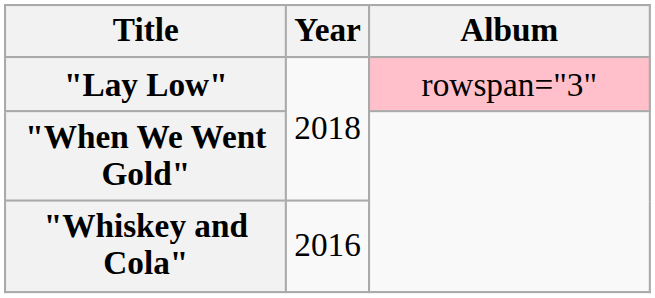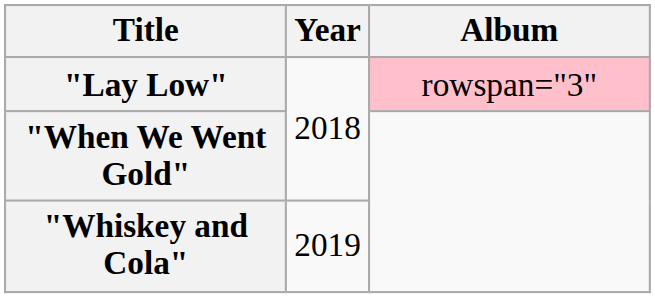(328, 245) 2016 -> (328, 245) 2019
